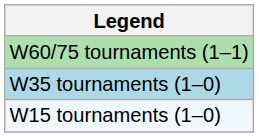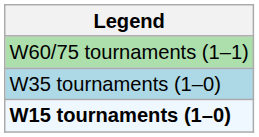(115, 115) normal -> (120, 115) bold
